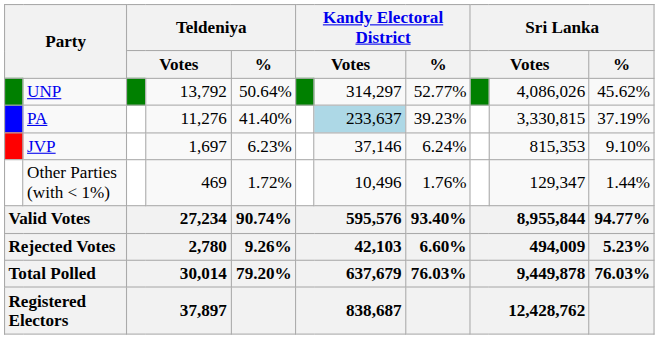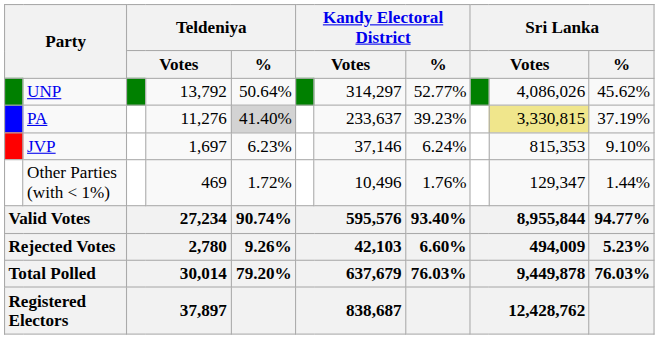(265, 118) no background -> (265, 118) lightgrey background
(374, 118) lightblue background -> (374, 118) no background
(551, 118) no background -> (551, 118) khaki background
